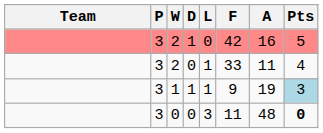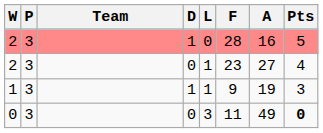columns swapped: (78, 17) <-> (175, 17)
(233, 41) 42 -> (233, 41) 28
(233, 66) 33 -> (233, 66) 23
(267, 66) 11 -> (267, 66) 27
(301, 91) lightblue background -> (301, 91) no background
(267, 115) 48 -> (267, 115) 49
